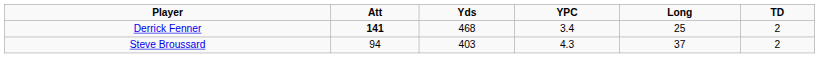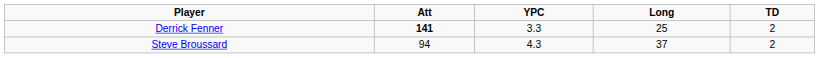- column: (467, 12)
(567, 28) 3.4 -> (534, 28) 3.3
